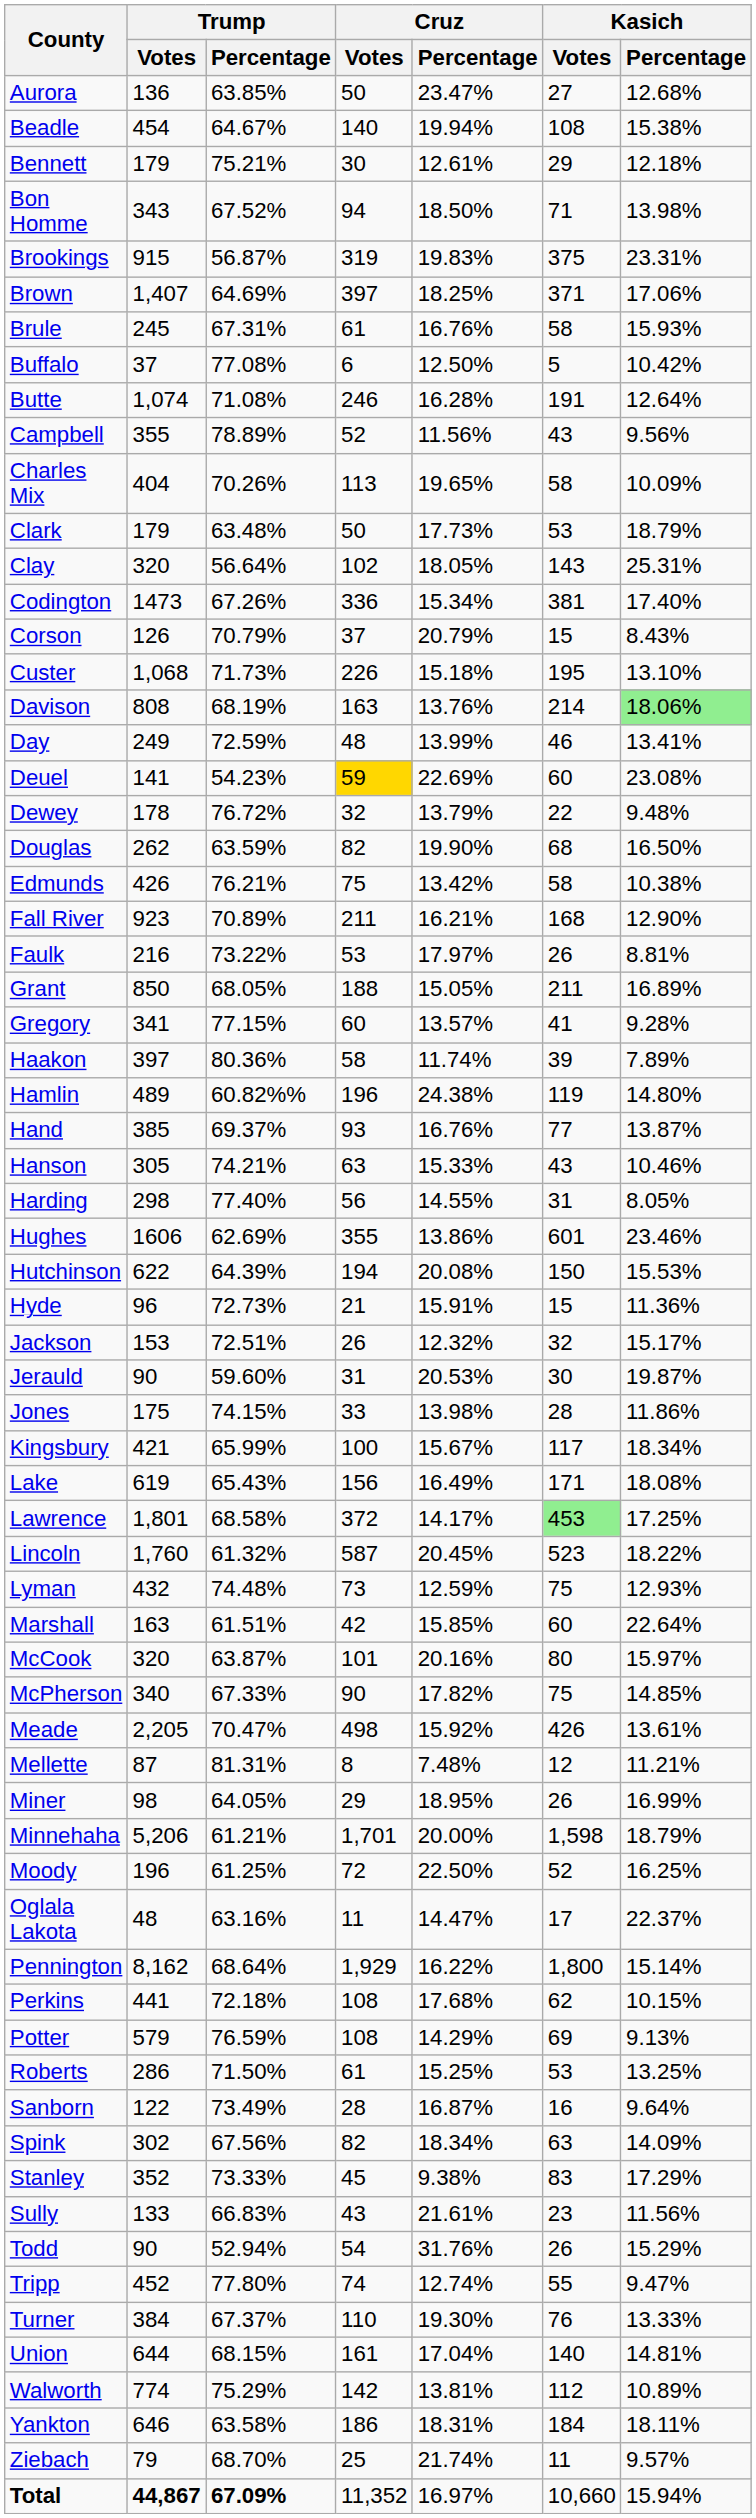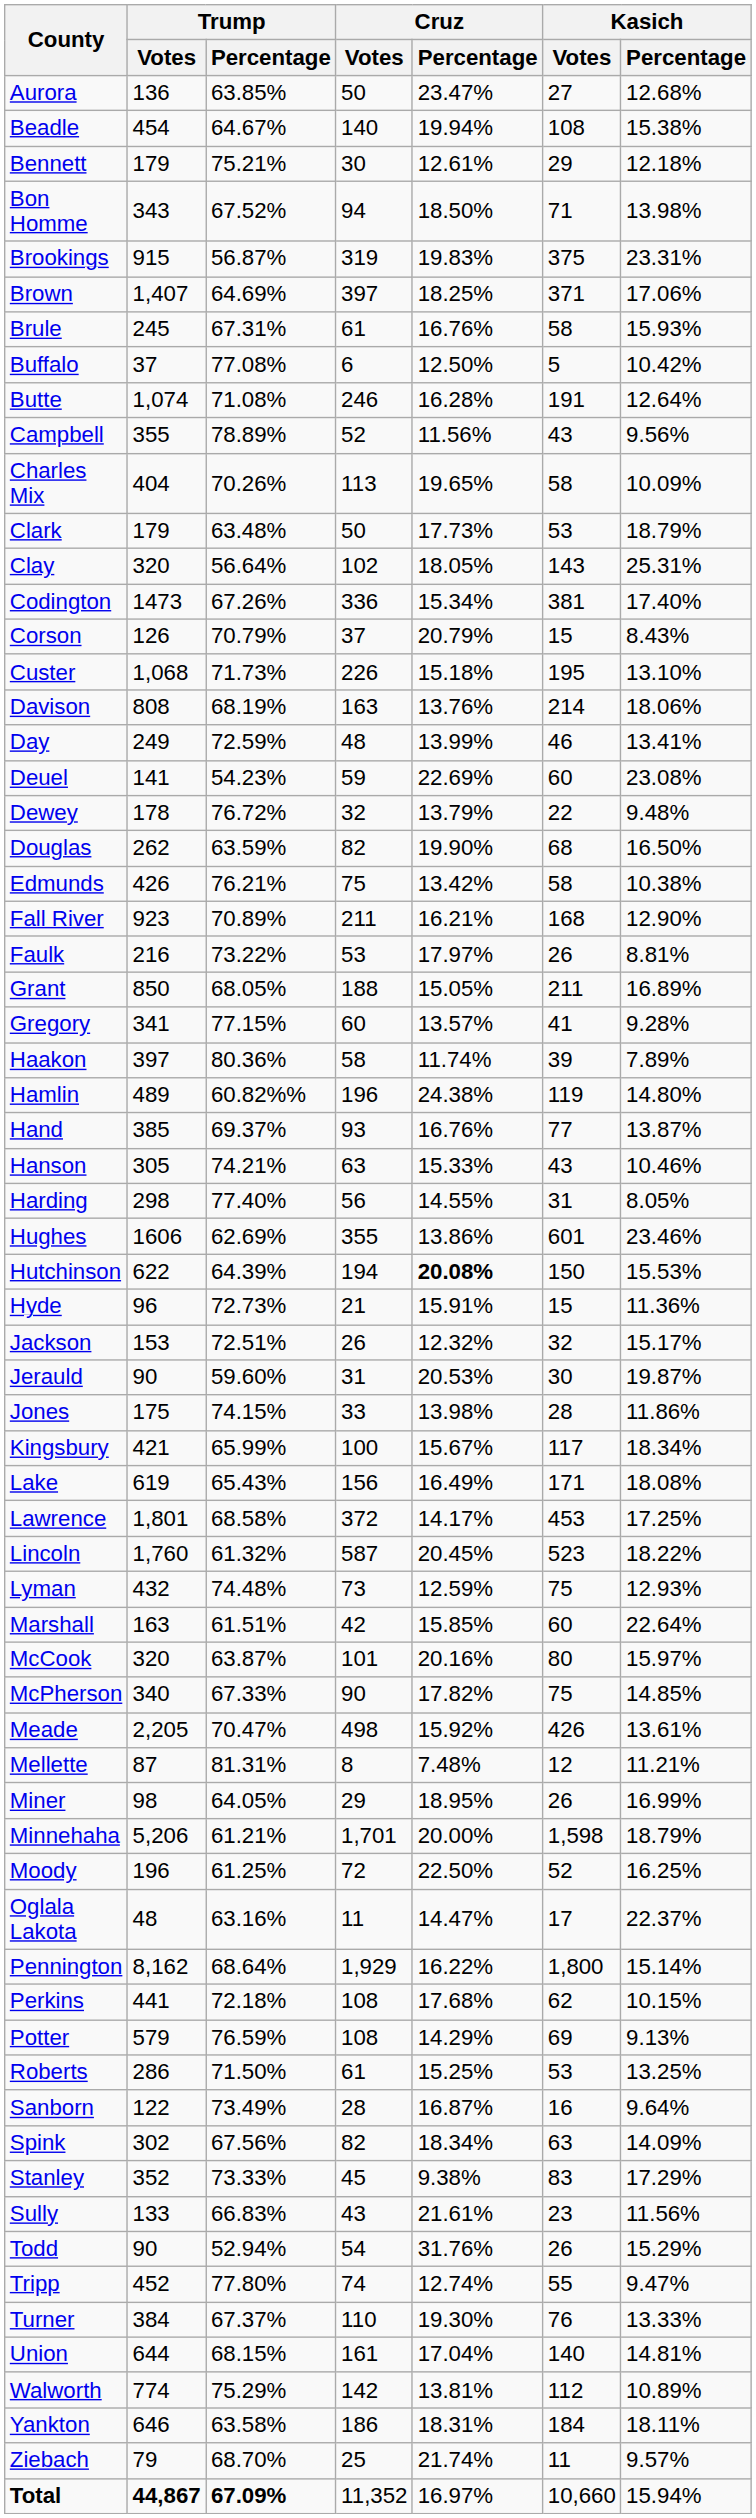(664, 707) lightgreen background -> (664, 707) no background
(353, 777) gold background -> (353, 777) no background
(455, 1271) normal -> (455, 1271) bold
(566, 1518) lightgreen background -> (566, 1518) no background
